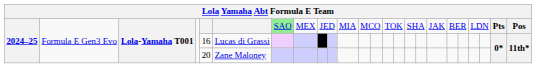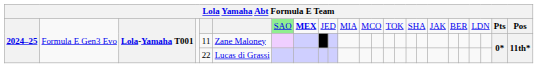(306, 25) normal -> (306, 25) bold
(206, 40) 16 -> (206, 40) 11
(242, 40) Lucas di Grassi -> (240, 40) Zane Maloney
(206, 55) 20 -> (206, 55) 22
(240, 55) Zane Maloney -> (242, 55) Lucas di Grassi
